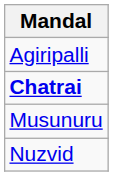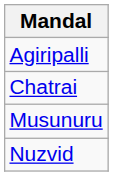(46, 87) bold -> (43, 87) normal
